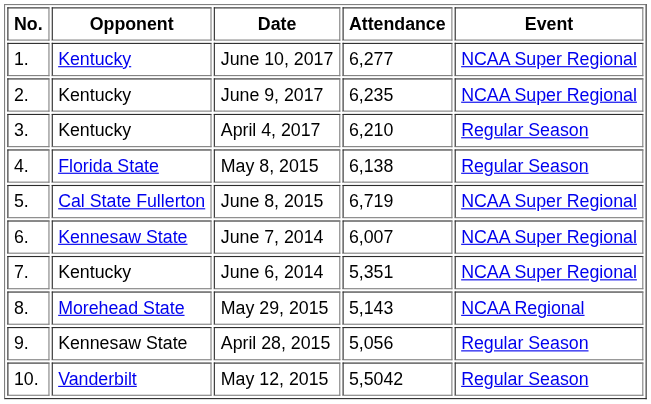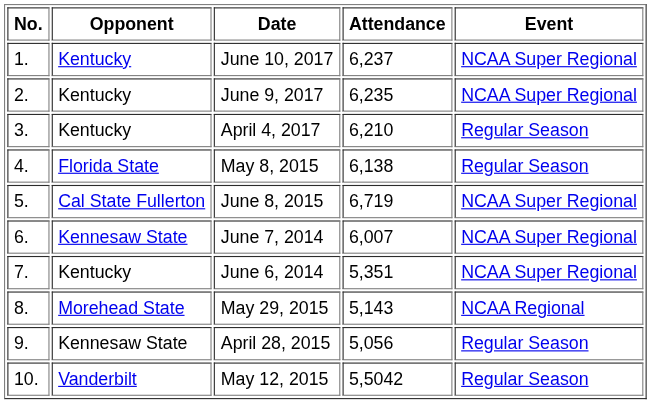(371, 59) 6,277 -> (371, 59) 6,237
